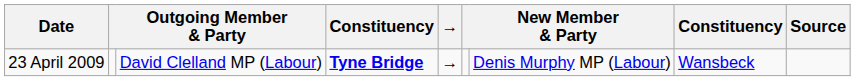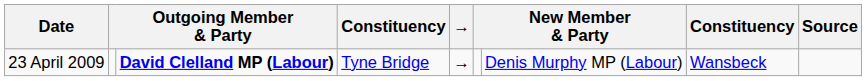(221, 62) normal -> (227, 62) bold
(376, 62) bold -> (385, 62) normal
